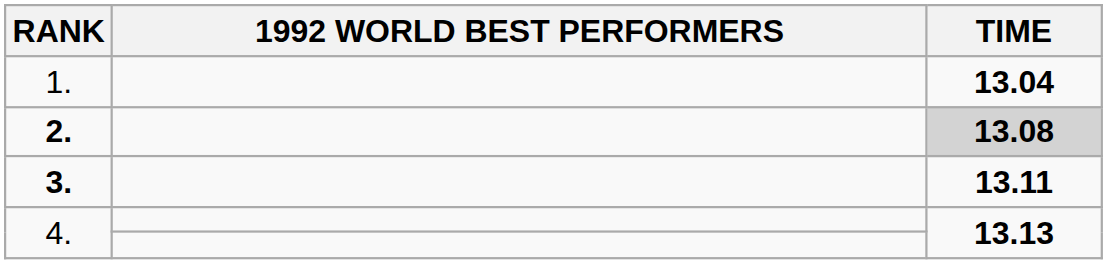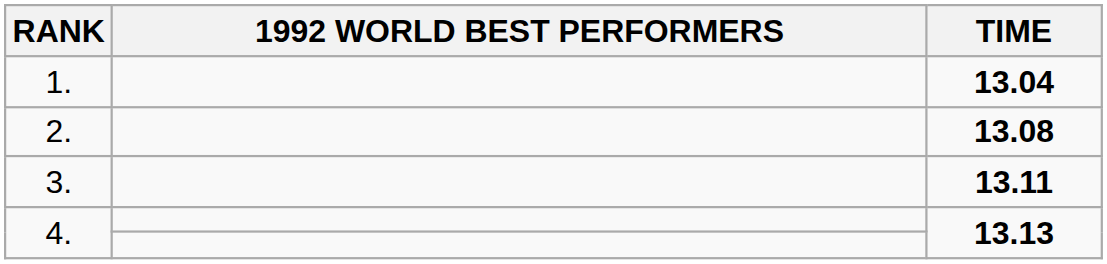(59, 132) bold -> (59, 132) normal
(1014, 132) lightgrey background -> (1014, 132) no background
(59, 182) bold -> (59, 182) normal
